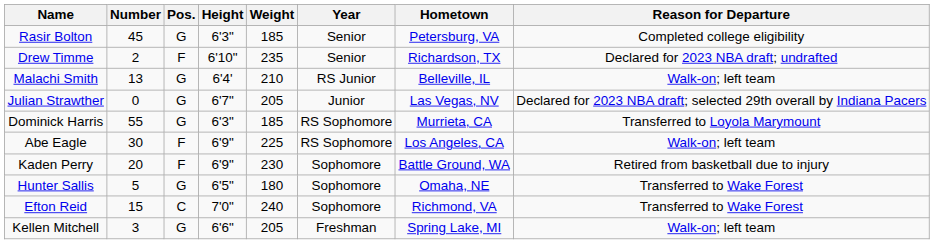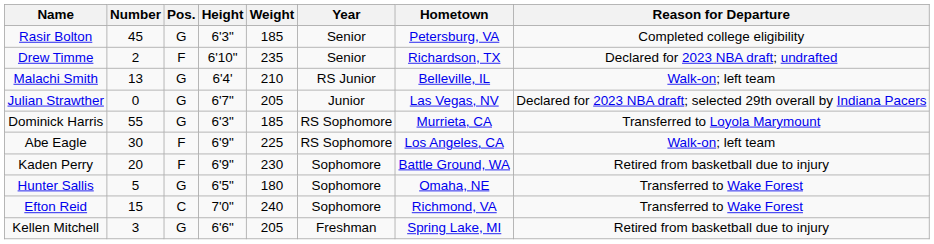(721, 228) Walk-on; left team -> (721, 228) Retired from basketball due to injury
